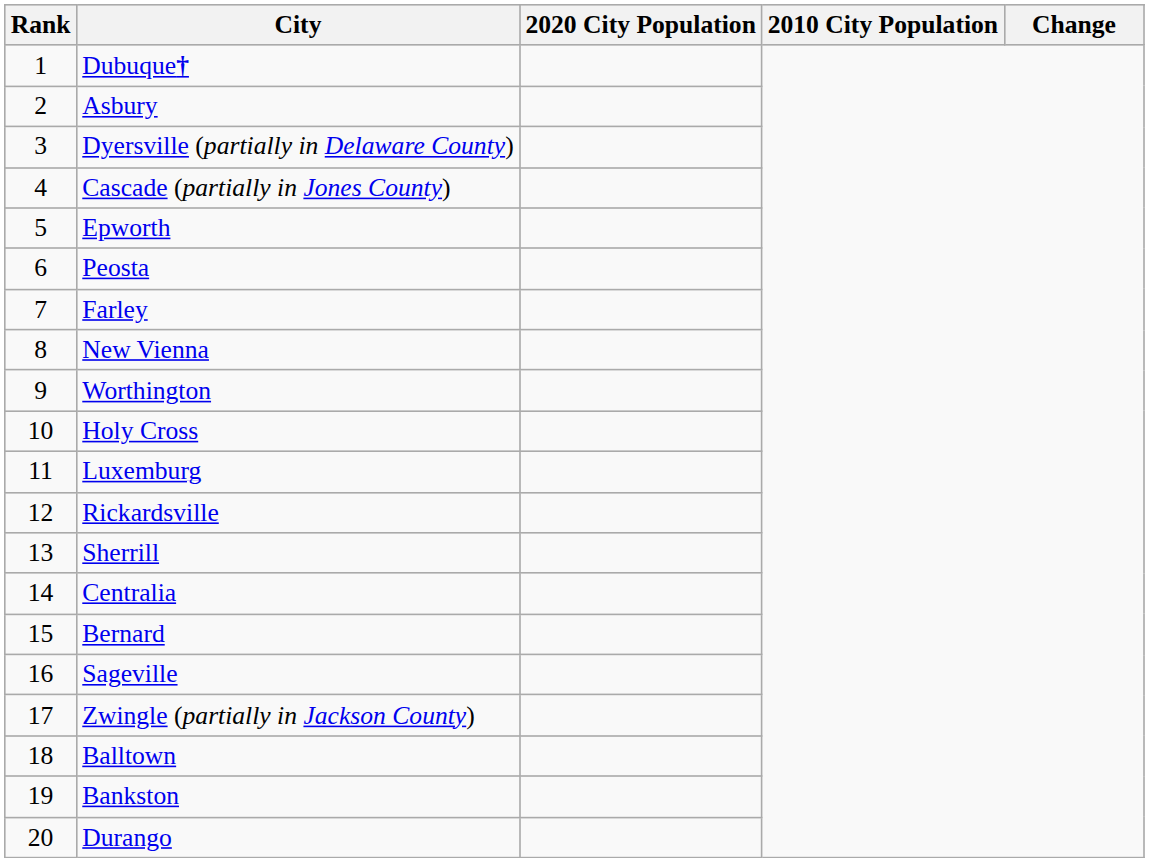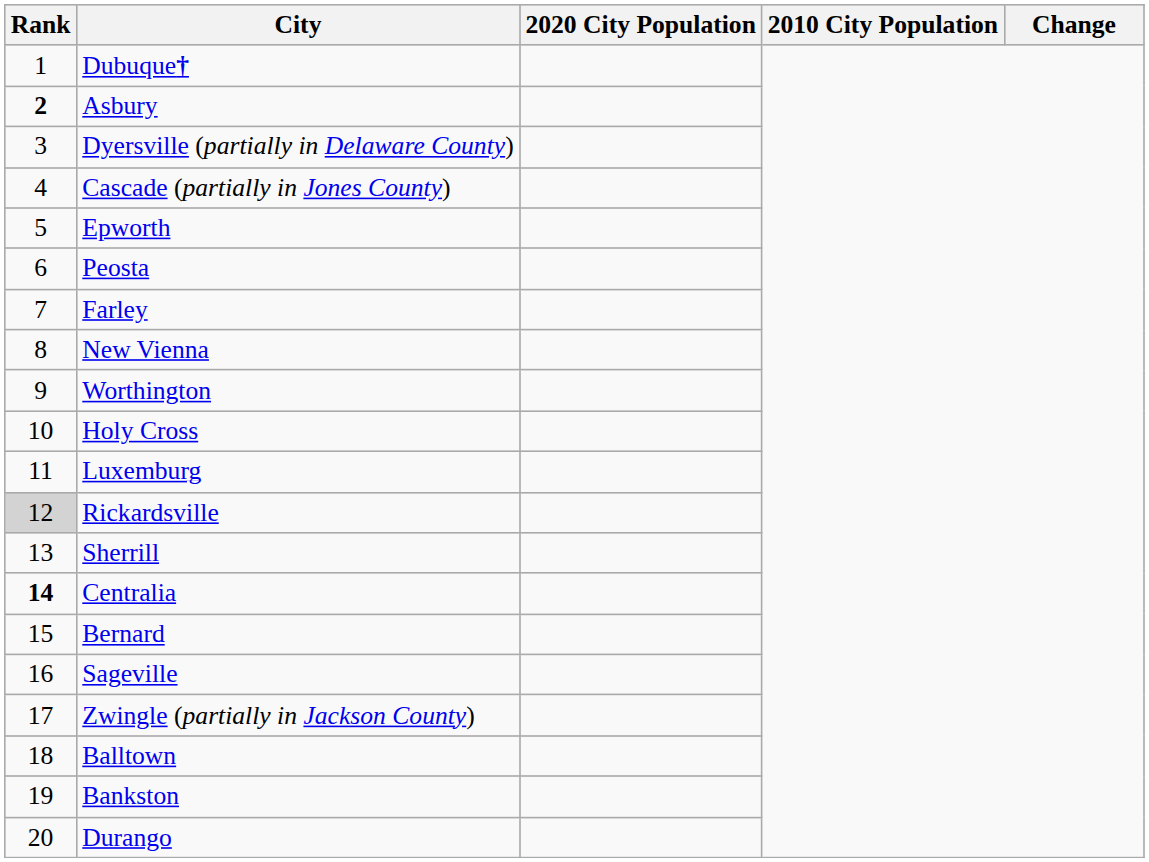(41, 106) normal -> (41, 106) bold
(41, 512) no background -> (41, 512) lightgrey background
(41, 593) normal -> (41, 593) bold
